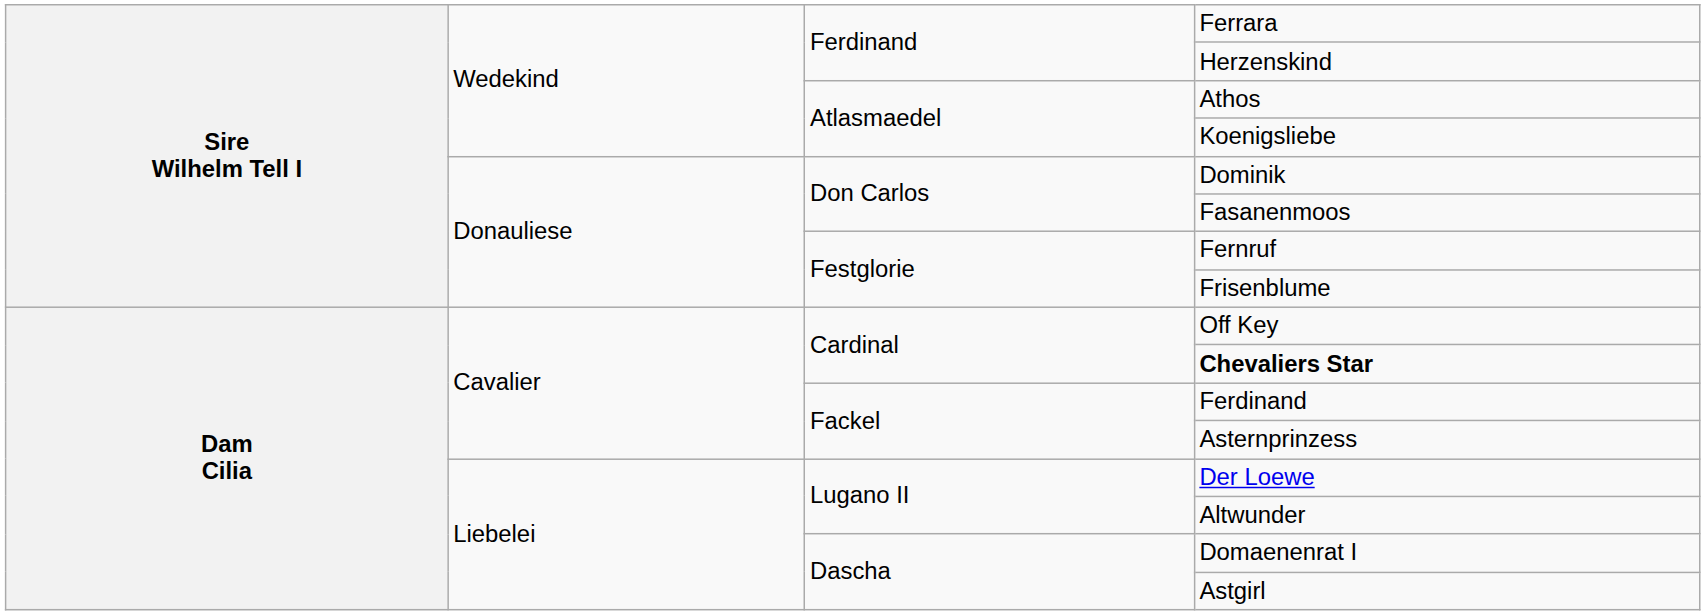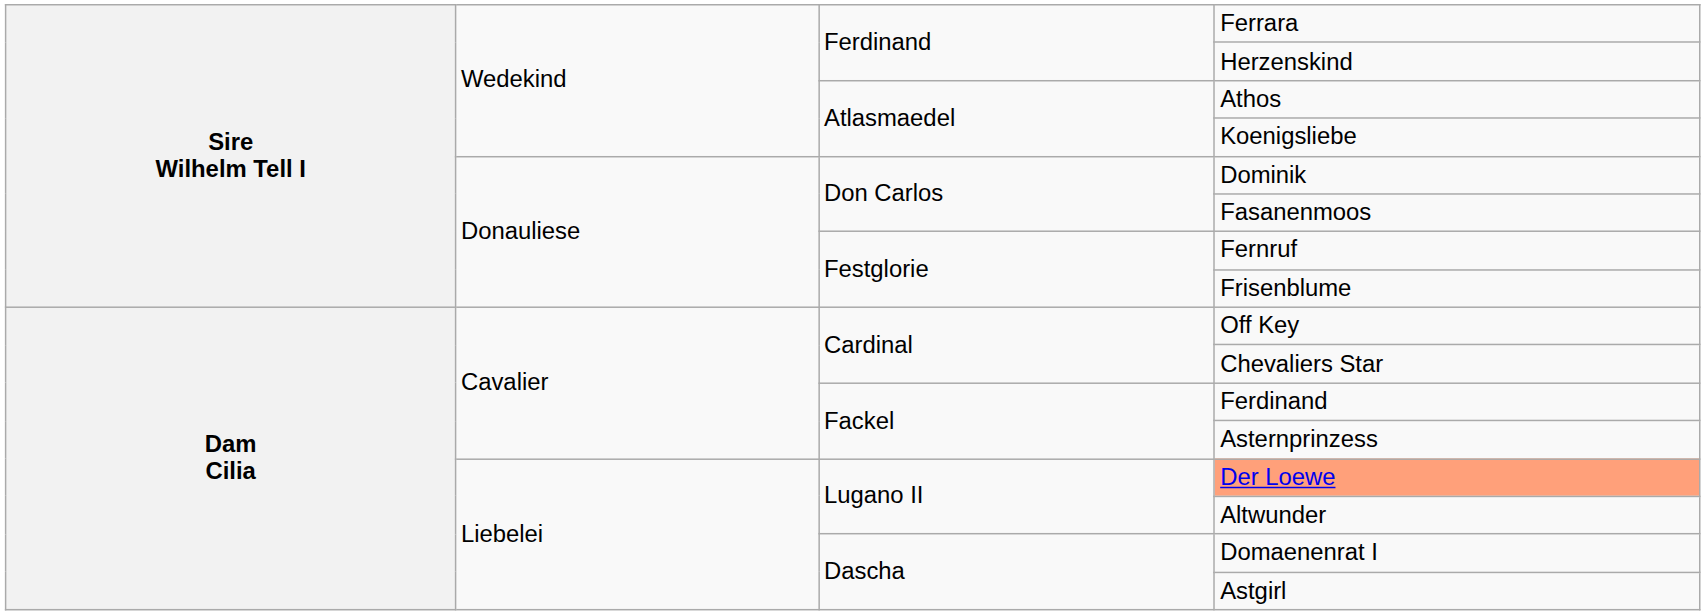(1286, 363) bold -> (1302, 363) normal
(1257, 477) no background -> (1278, 477) lightsalmon background
